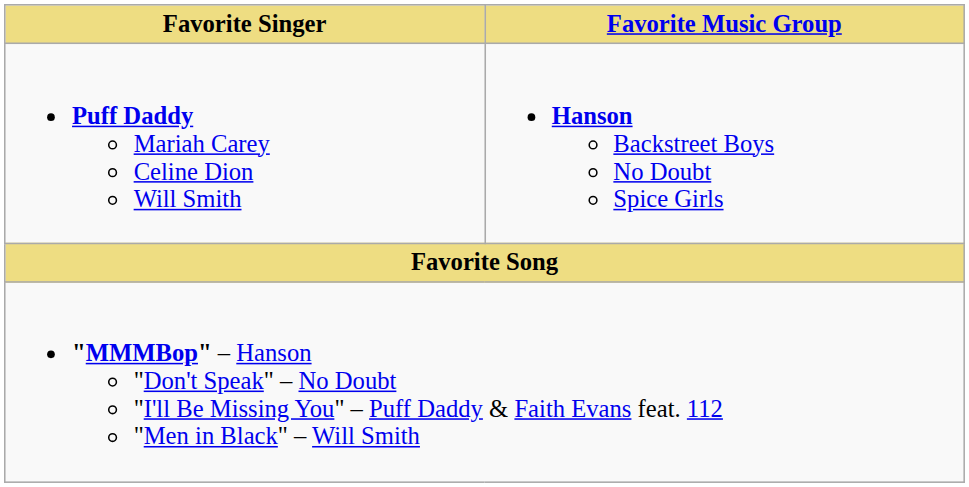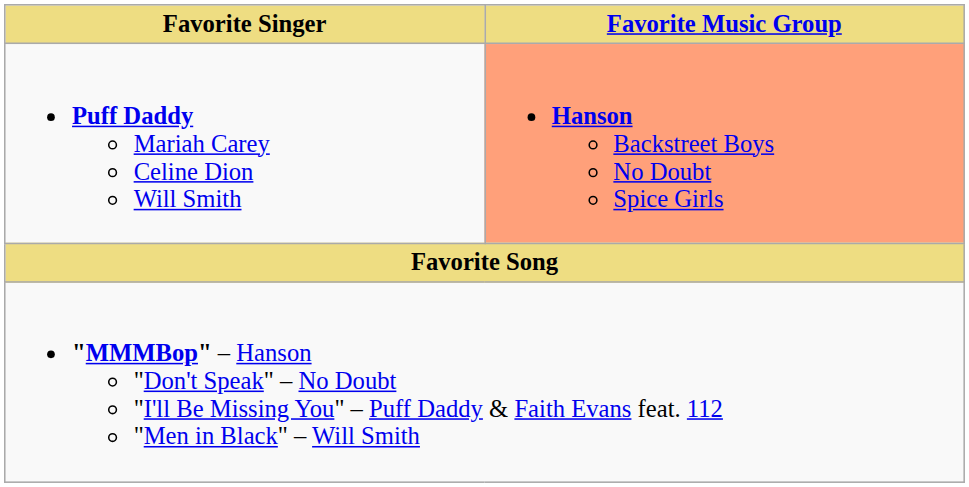(724, 157) no background -> (724, 157) lightsalmon background
